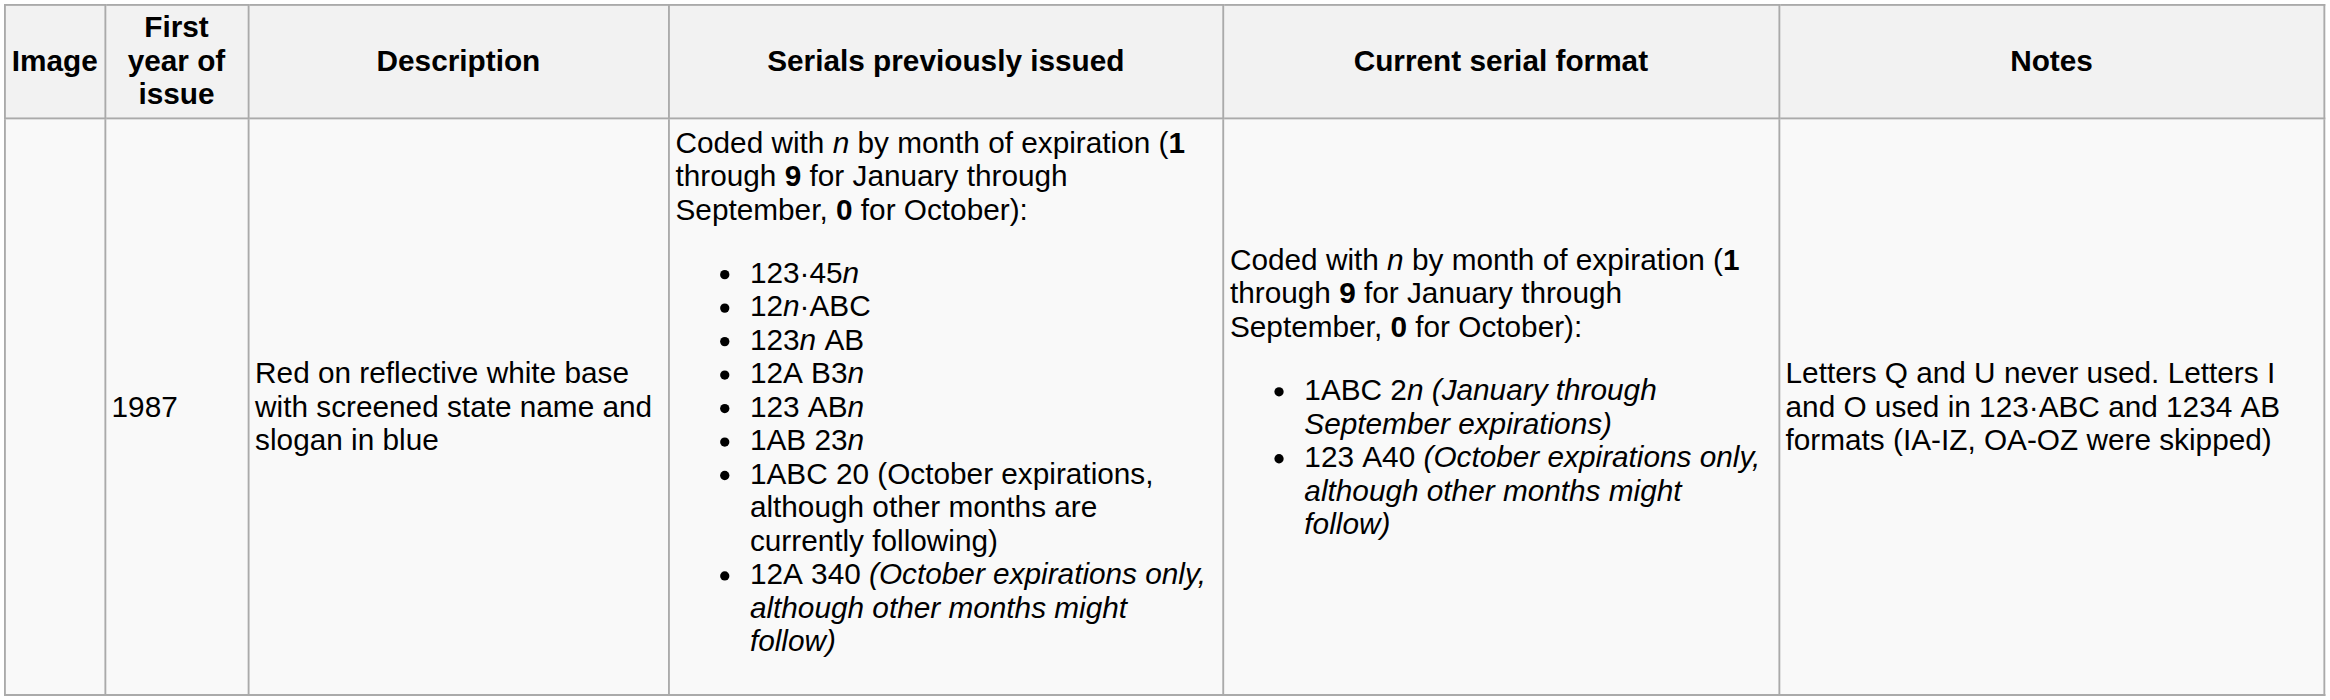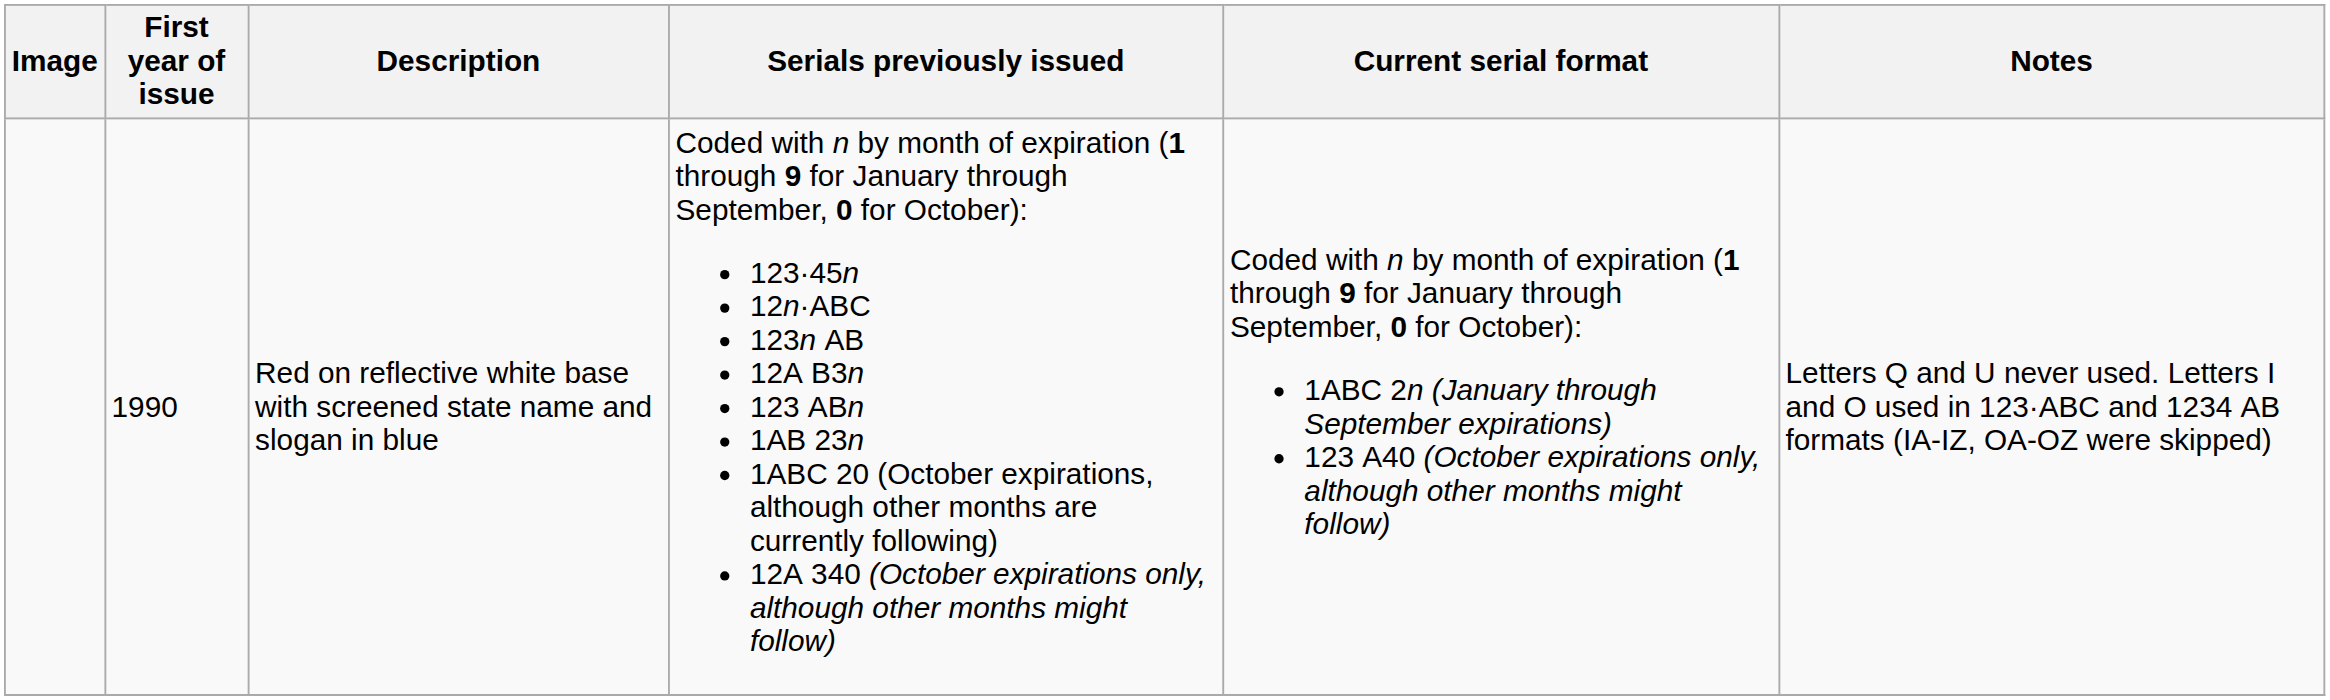(145, 406) 1987 -> (145, 406) 1990
